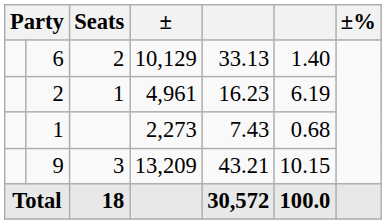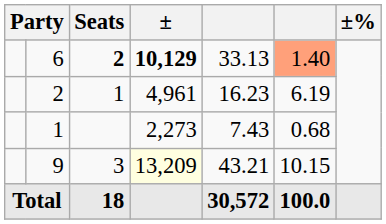(119, 58) normal -> (119, 58) bold
(166, 58) normal -> (166, 58) bold
(311, 58) no background -> (311, 58) lightsalmon background
(166, 165) no background -> (166, 165) lightyellow background
